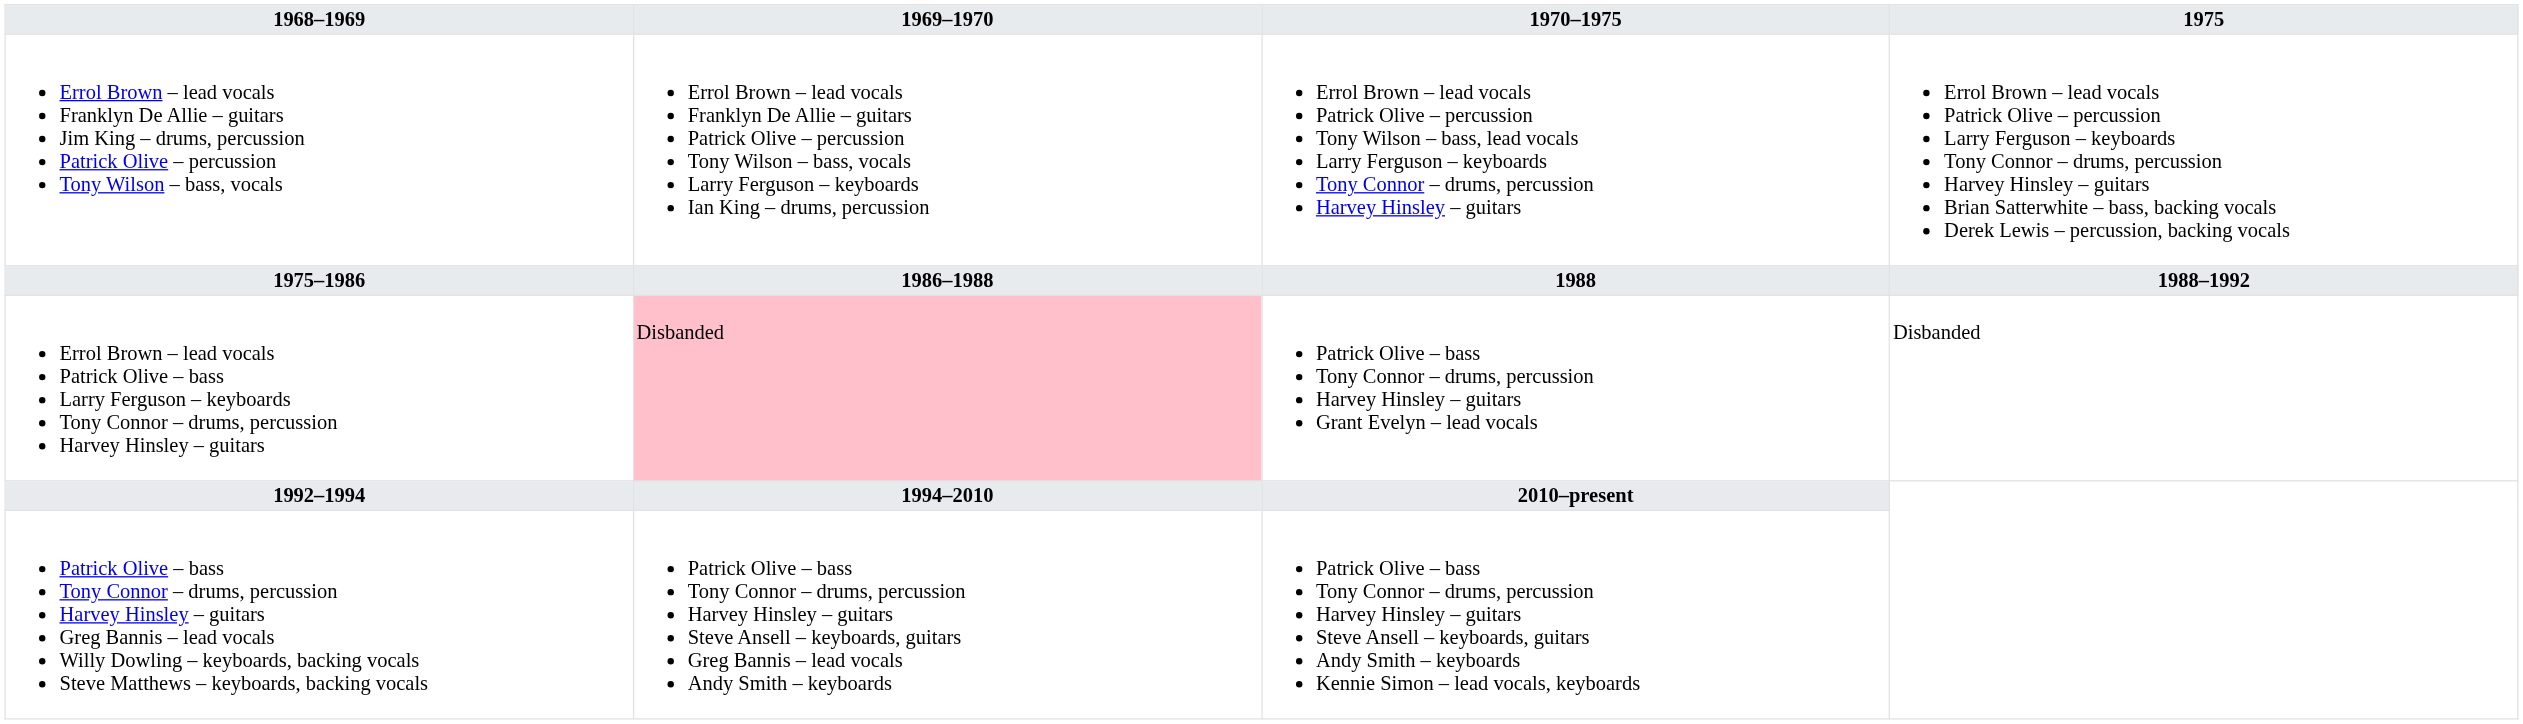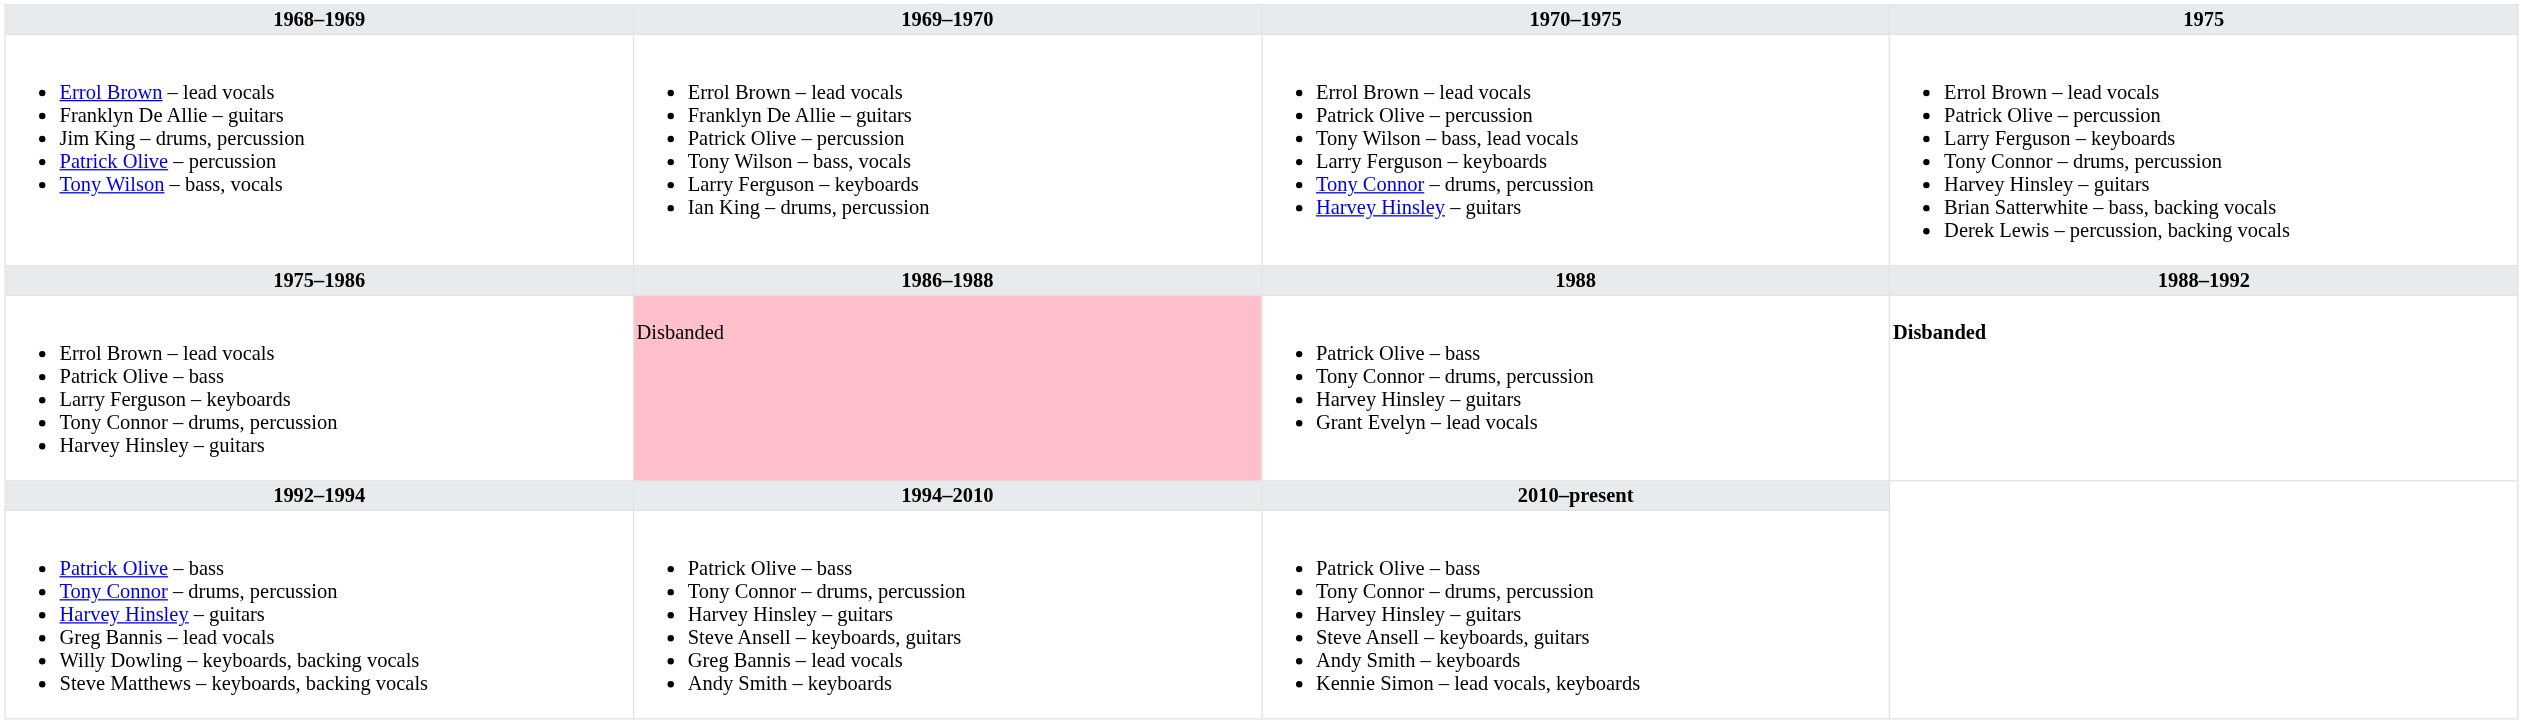(1937, 332) normal -> (1940, 332) bold
